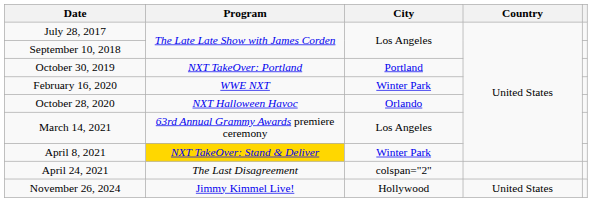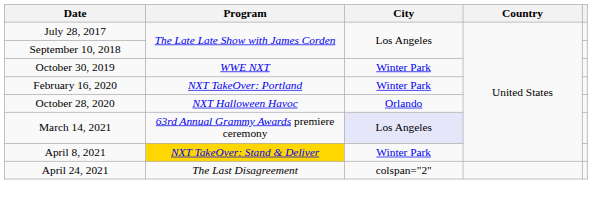(245, 67) NXT TakeOver: Portland -> (245, 67) WWE NXT
(404, 67) Portland -> (404, 67) Winter Park
(245, 85) WWE NXT -> (245, 85) NXT TakeOver: Portland
(404, 127) no background -> (404, 127) lavender background
- row: (75, 188)
